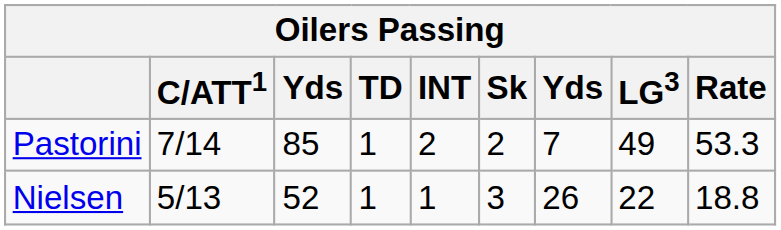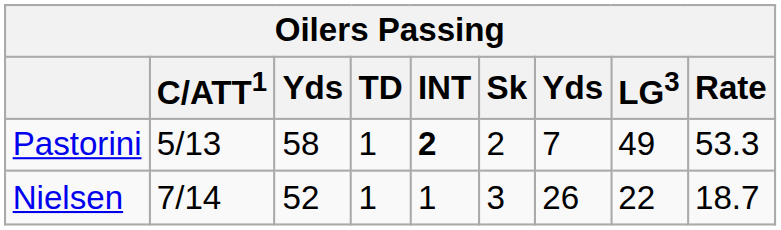(189, 144) 7/14 -> (189, 144) 5/13
(301, 144) 85 -> (301, 144) 58
(427, 144) normal -> (427, 144) bold
(189, 197) 5/13 -> (189, 197) 7/14
(727, 197) 18.8 -> (727, 197) 18.7
